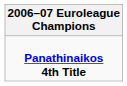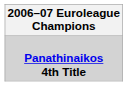(64, 65) no background -> (64, 65) lightgrey background
